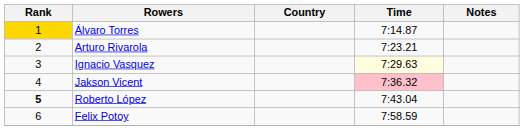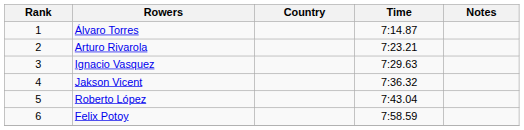(38, 30) gold background -> (38, 30) no background
(399, 64) lightyellow background -> (399, 64) no background
(399, 82) pink background -> (399, 82) no background
(38, 99) bold -> (38, 99) normal
